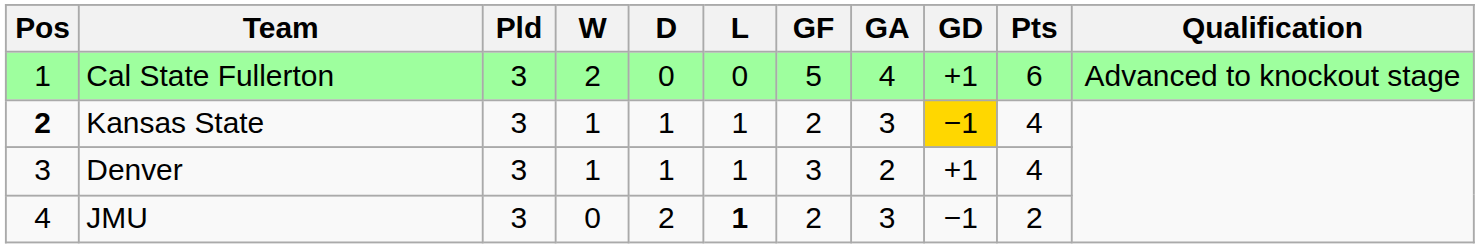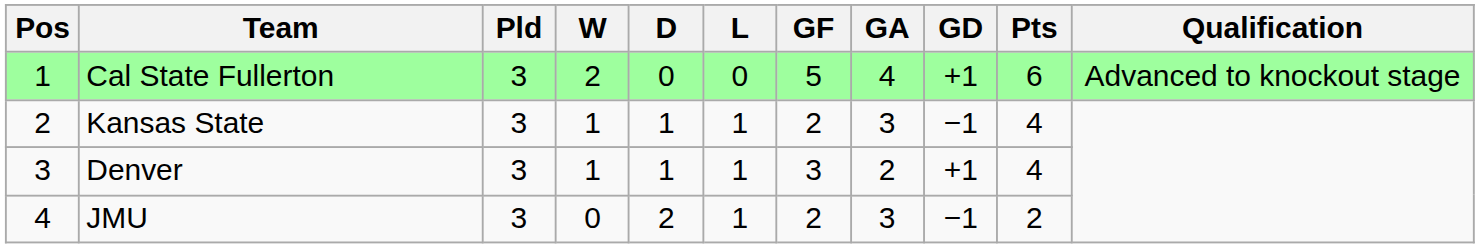(43, 123) bold -> (43, 123) normal
(961, 123) gold background -> (961, 123) no background
(740, 218) bold -> (740, 218) normal
